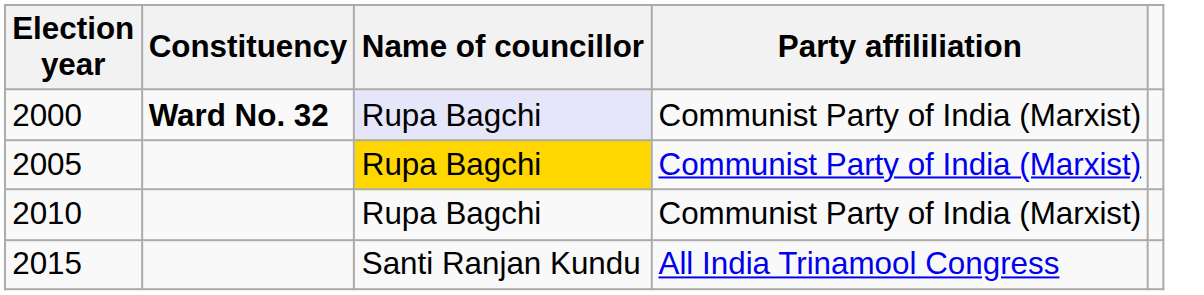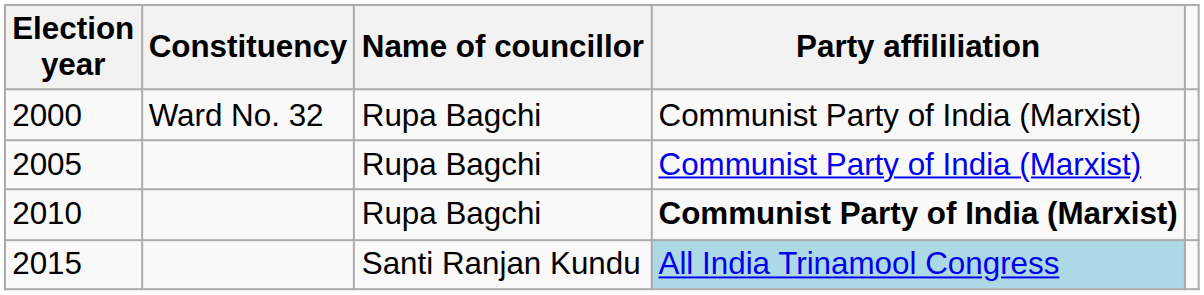(239, 114) bold -> (236, 114) normal
(452, 114) lavender background -> (452, 114) no background
(452, 164) gold background -> (452, 164) no background
(900, 213) normal -> (918, 213) bold
(859, 263) no background -> (859, 263) lightblue background
